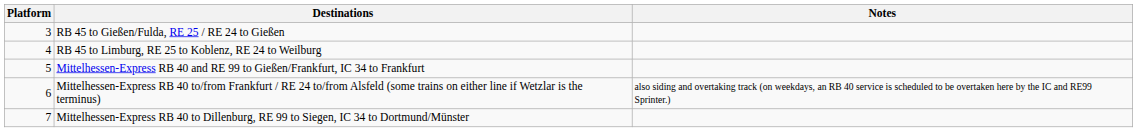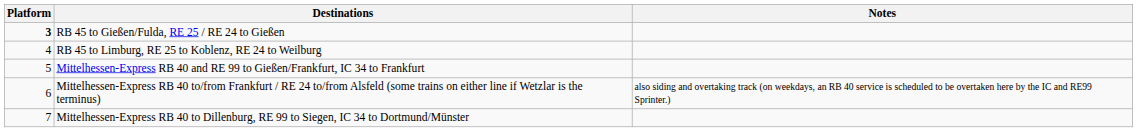(48, 31) normal -> (48, 31) bold
